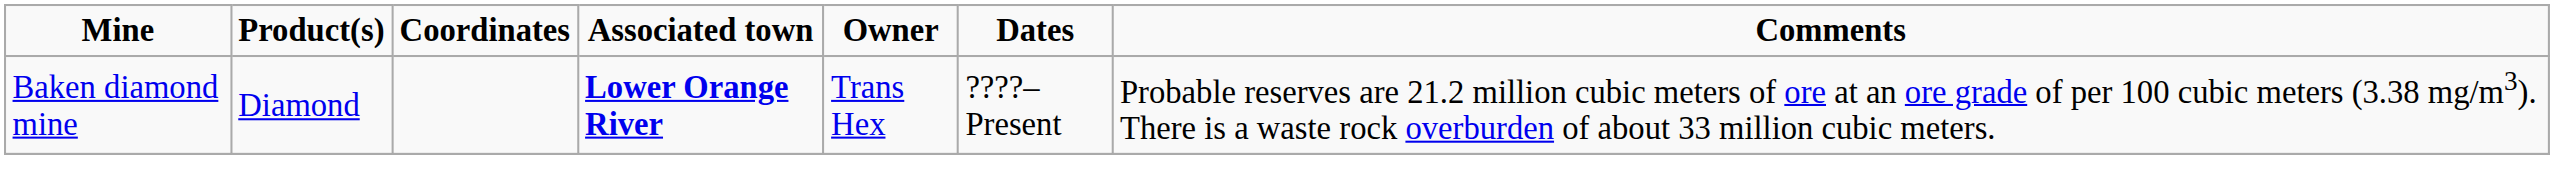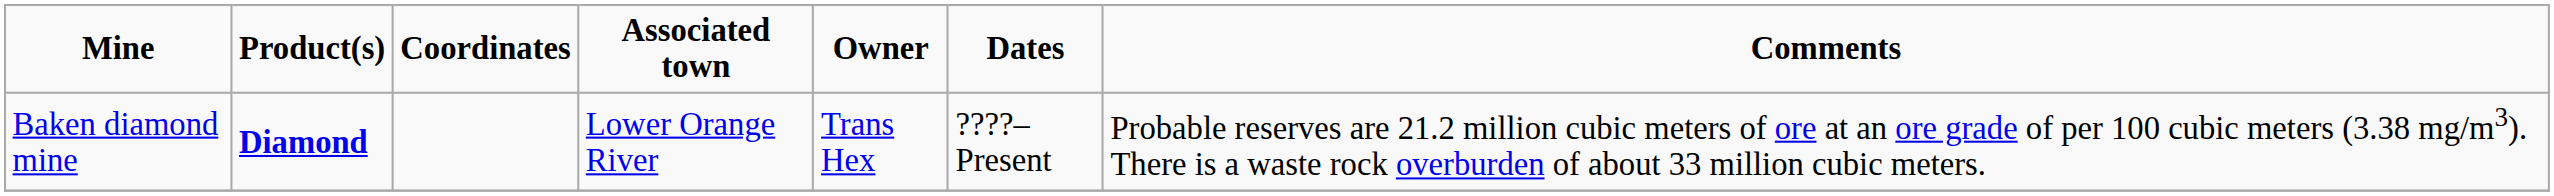(299, 104) normal -> (303, 141) bold
(687, 104) bold -> (681, 141) normal
